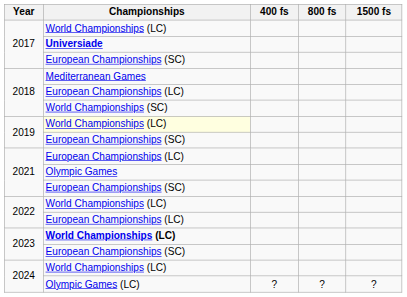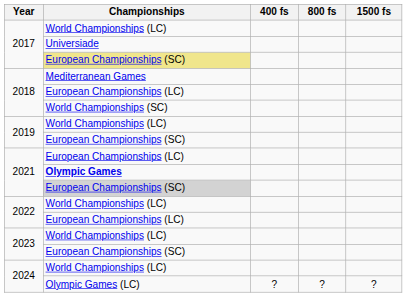(74, 44) bold -> (72, 44) normal
(115, 60) no background -> (115, 60) khaki background
(106, 124) lightyellow background -> (106, 124) no background
(81, 172) normal -> (84, 172) bold
(115, 188) no background -> (115, 188) lightgrey background
(110, 236) bold -> (106, 236) normal
